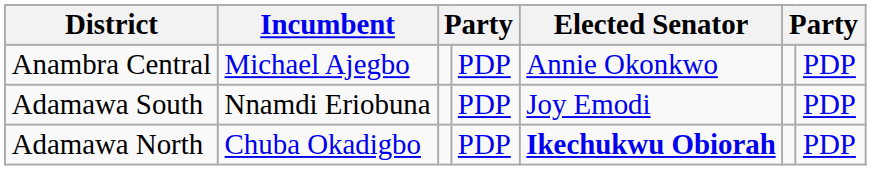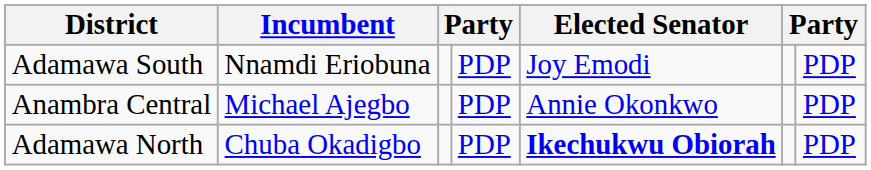rows swapped: (111, 64) <-> (107, 104)
